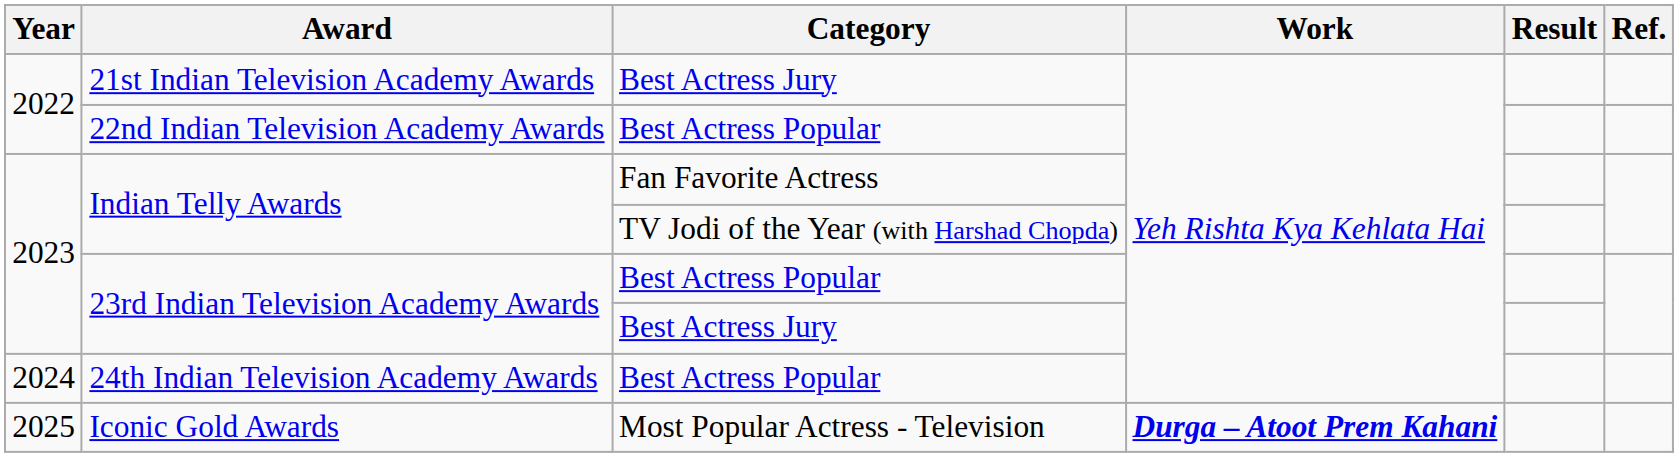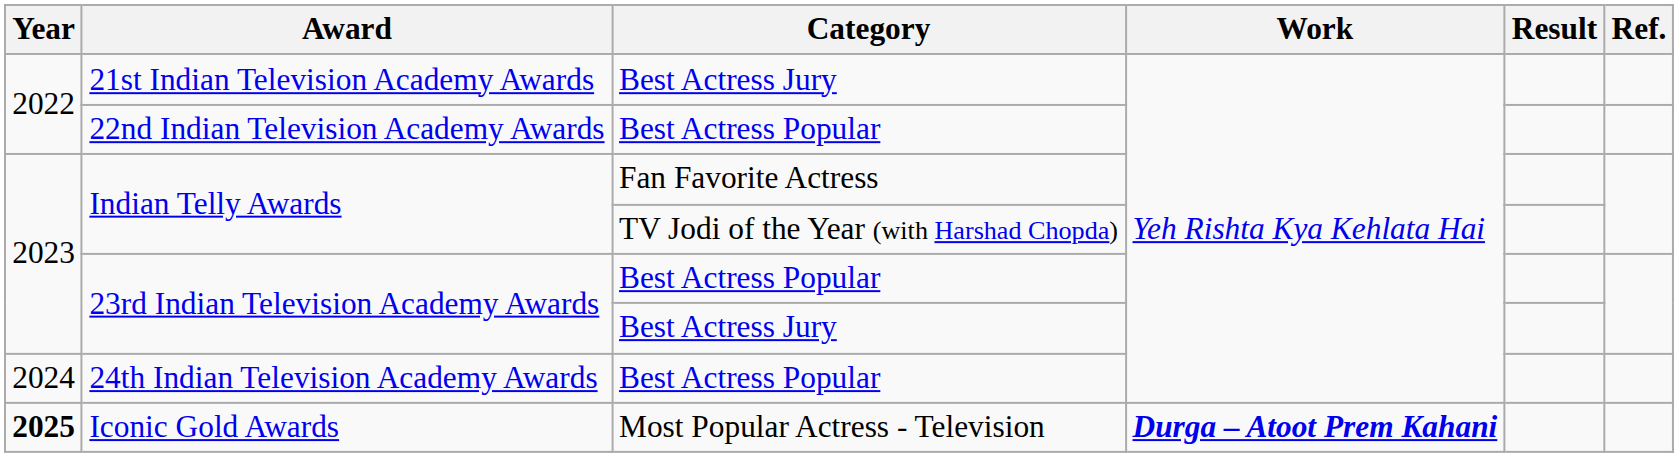(44, 427) normal -> (44, 427) bold
